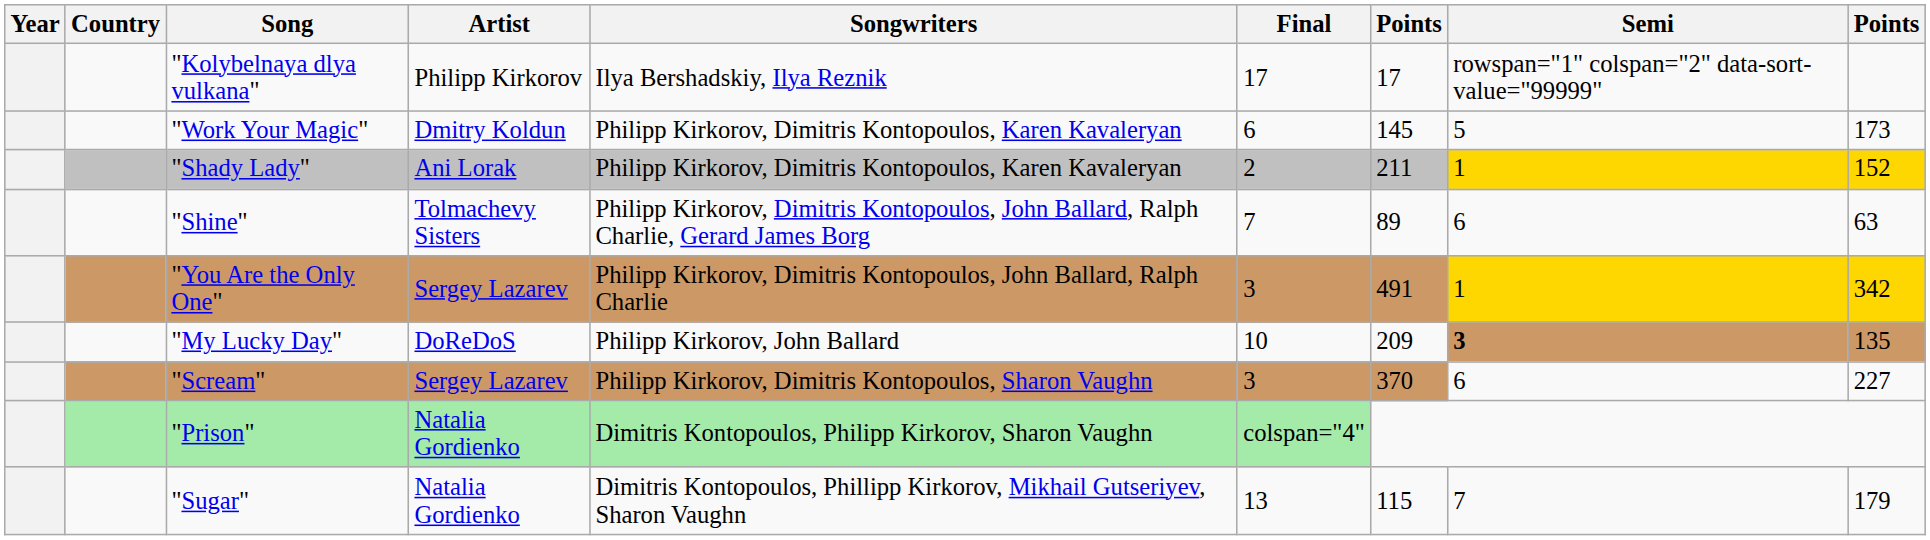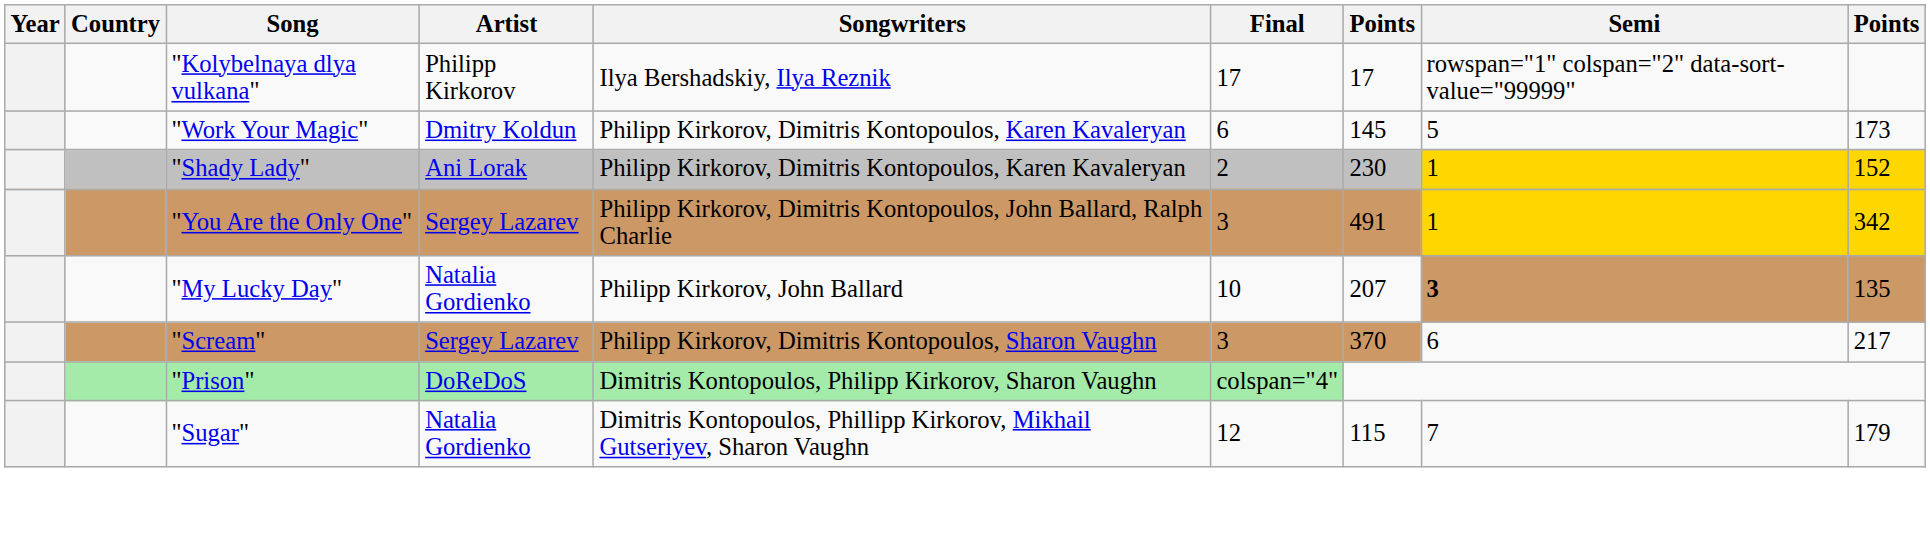(1394, 168) 211 -> (1368, 168) 230
- row: (210, 221)
(465, 341) DoReDoS -> (478, 288) Natalia Gordienko
(1395, 341) 209 -> (1368, 288) 207
(1872, 380) 227 -> (1872, 341) 217
(467, 433) Natalia Gordienko -> (476, 380) DoReDoS
(1256, 500) 13 -> (1229, 433) 12
